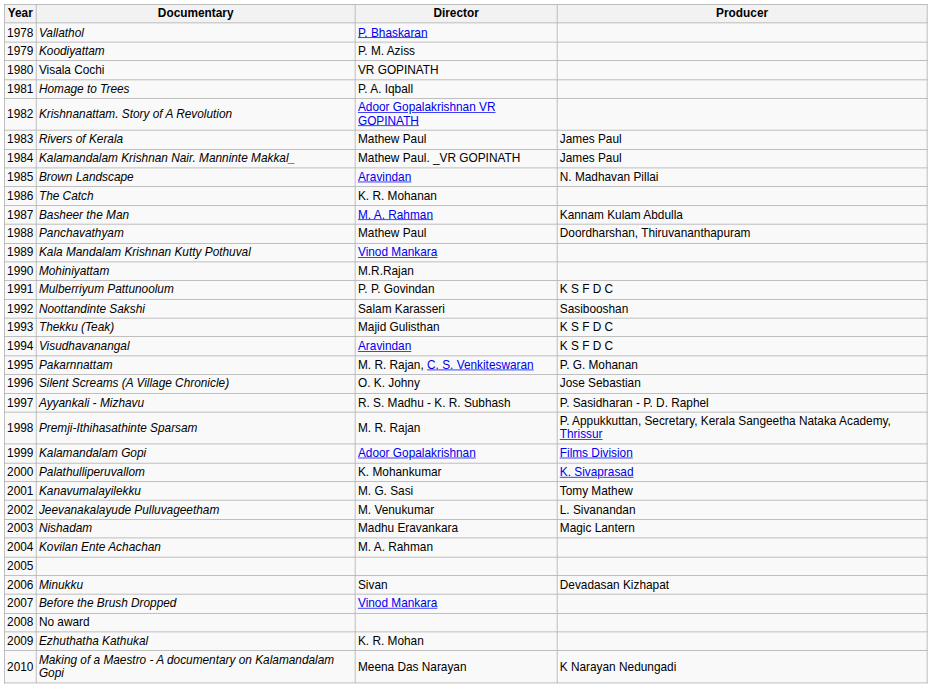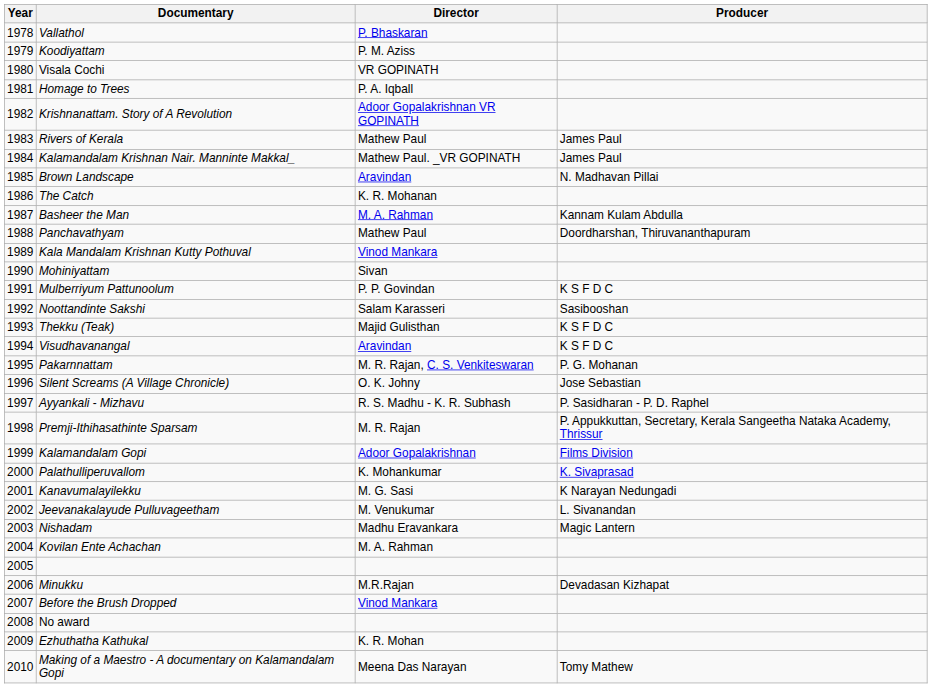(386, 271) M.R.Rajan -> (373, 271) Sivan
(596, 491) Tomy Mathew -> (618, 491) K Narayan Nedungadi
(373, 585) Sivan -> (386, 585) M.R.Rajan
(618, 666) K Narayan Nedungadi -> (596, 666) Tomy Mathew
